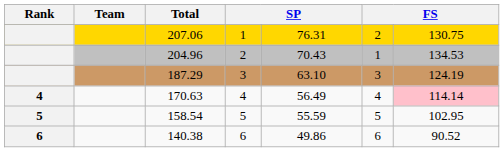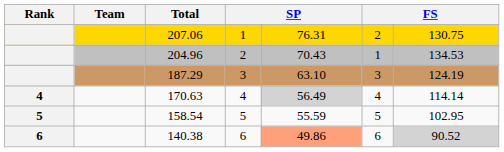(311, 95) no background -> (311, 95) lightgrey background
(446, 95) pink background -> (446, 95) no background
(311, 136) no background -> (311, 136) lightsalmon background
(446, 136) no background -> (446, 136) lightgrey background
